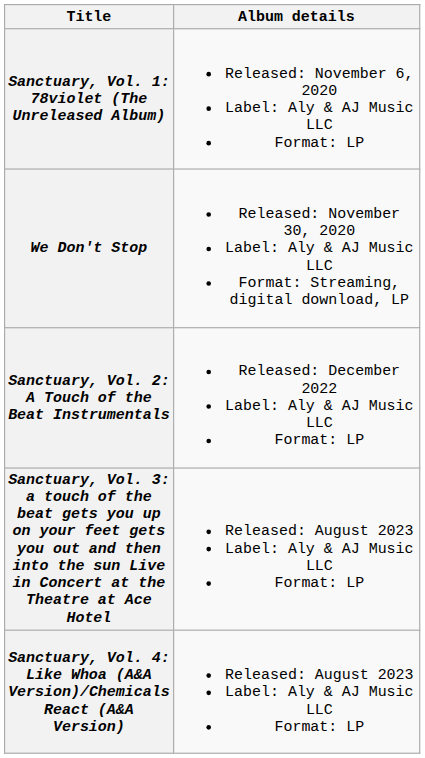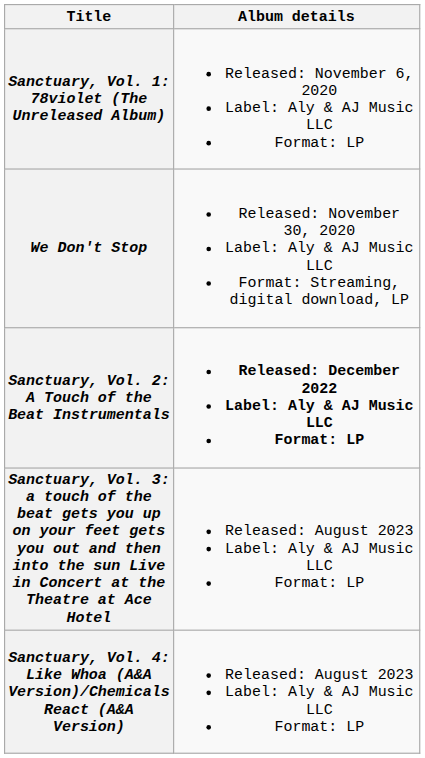(296, 406) normal -> (296, 406) bold
